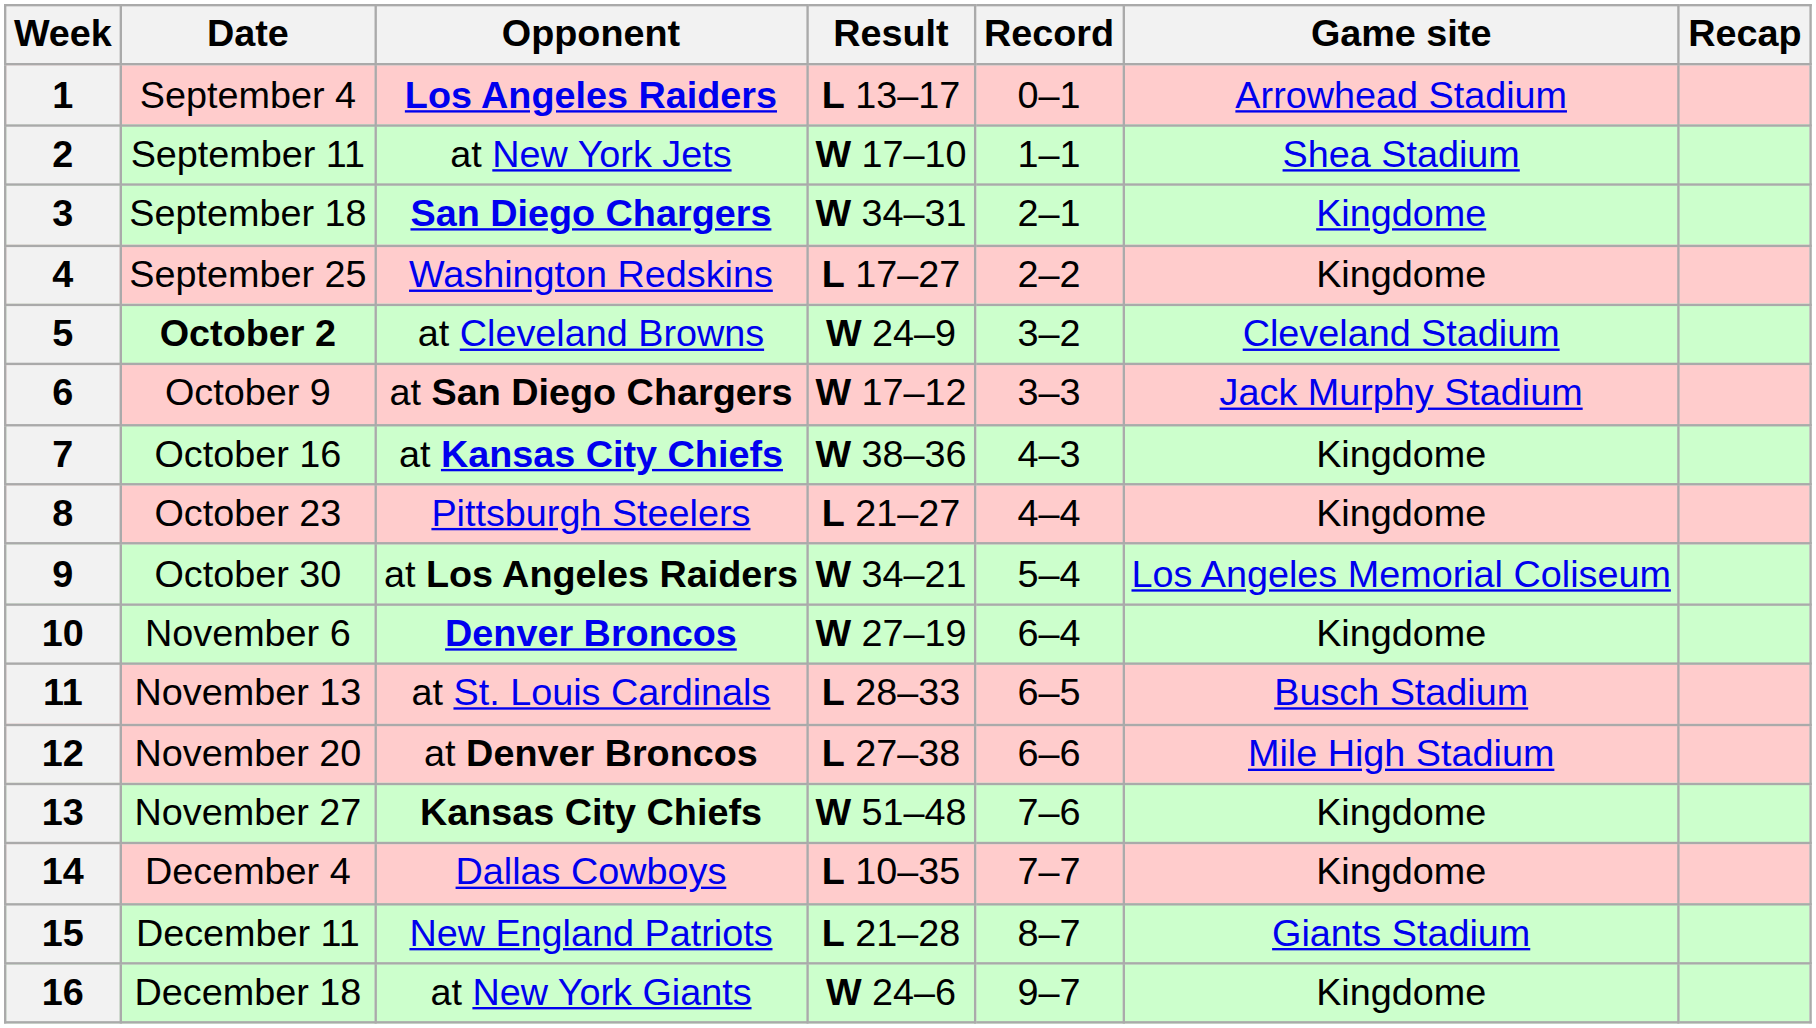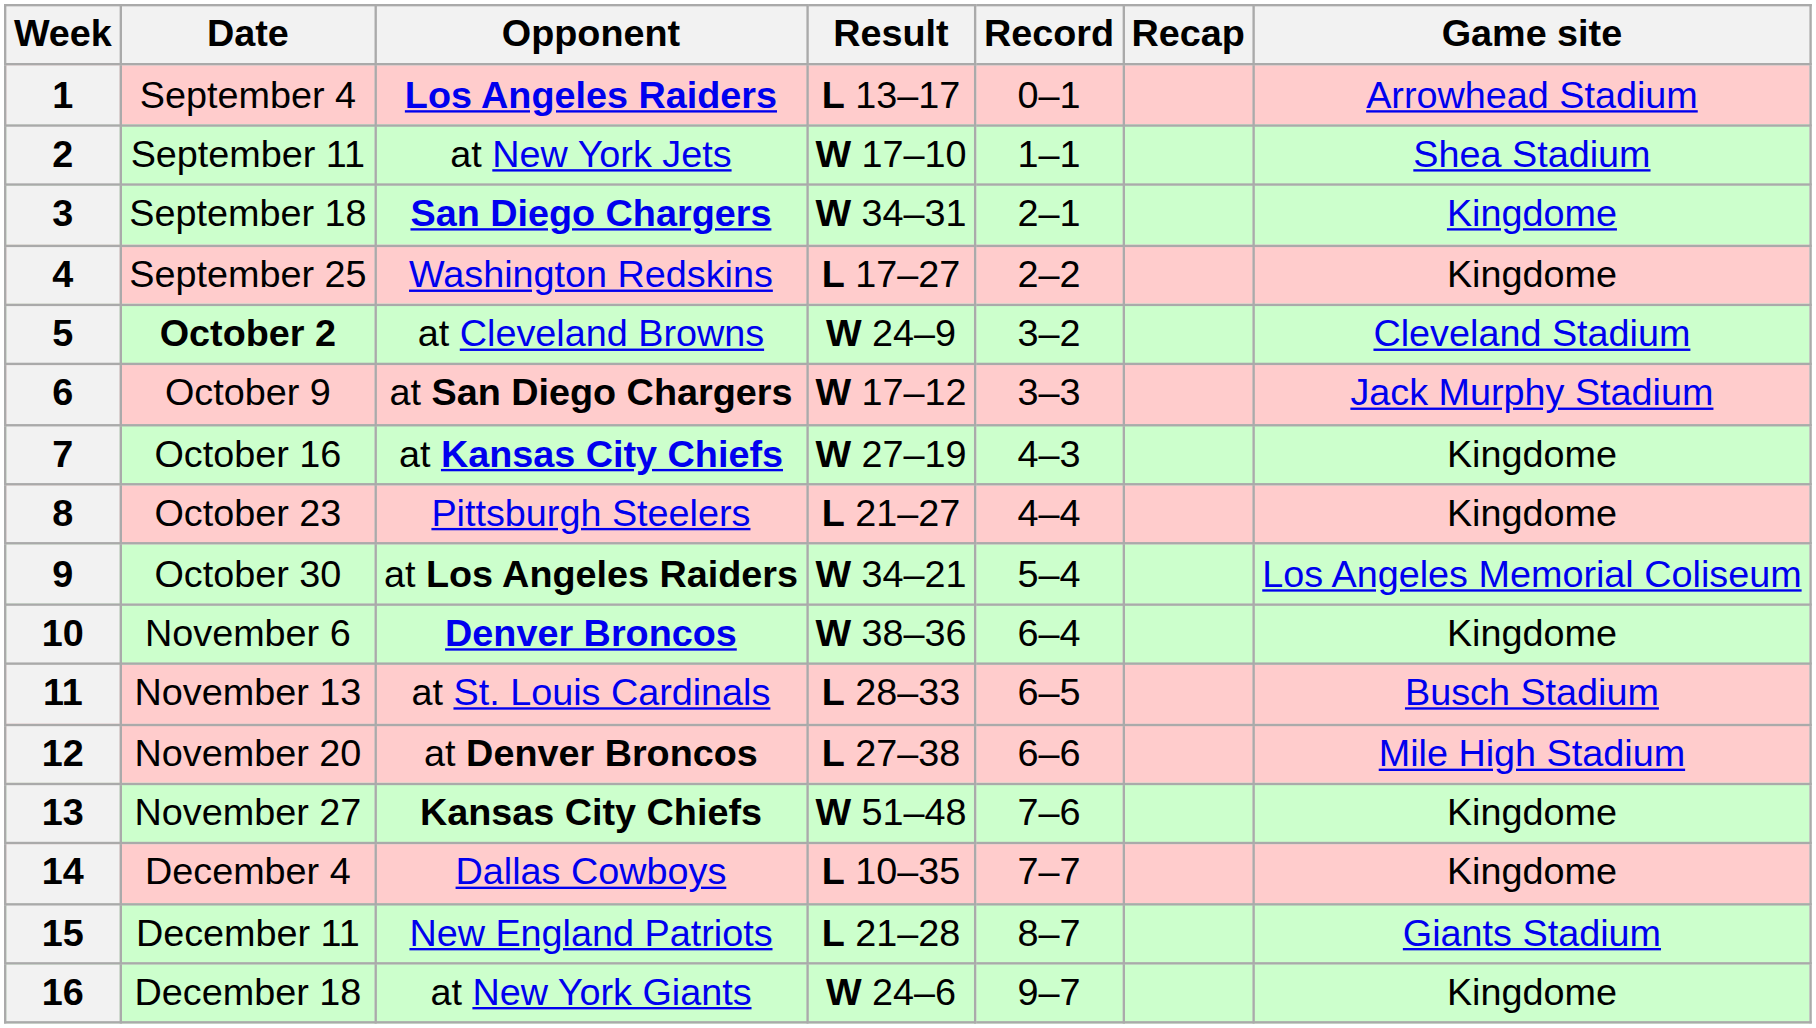columns swapped: (1401, 34) <-> (1745, 34)
(891, 453) W 38–36 -> (891, 453) W 27–19
(891, 633) W 27–19 -> (891, 633) W 38–36
